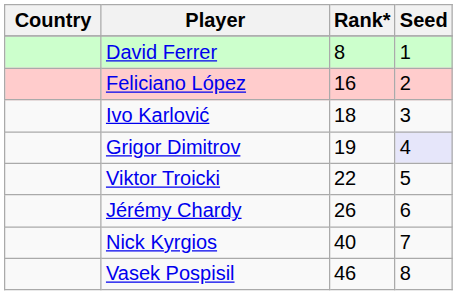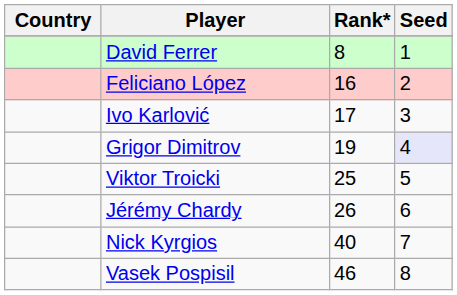(345, 115) 18 -> (345, 115) 17
(345, 178) 22 -> (345, 178) 25
